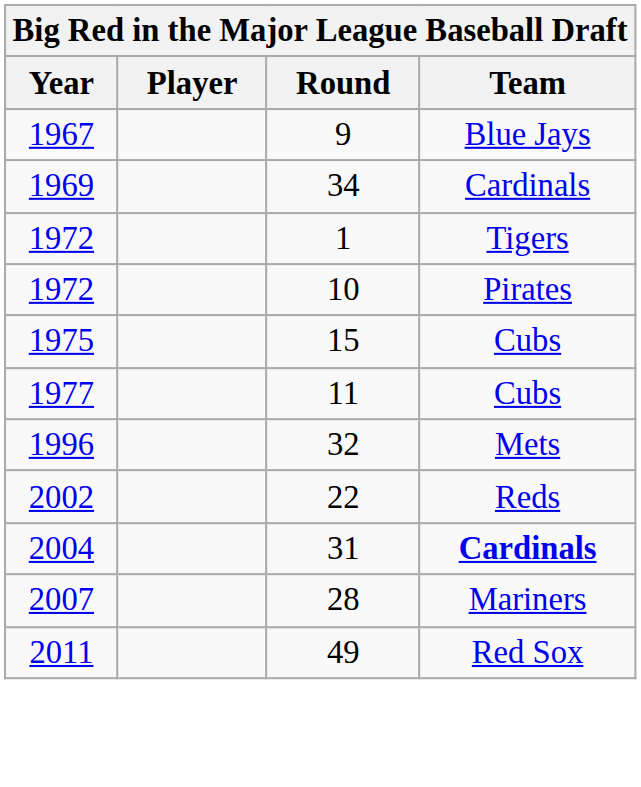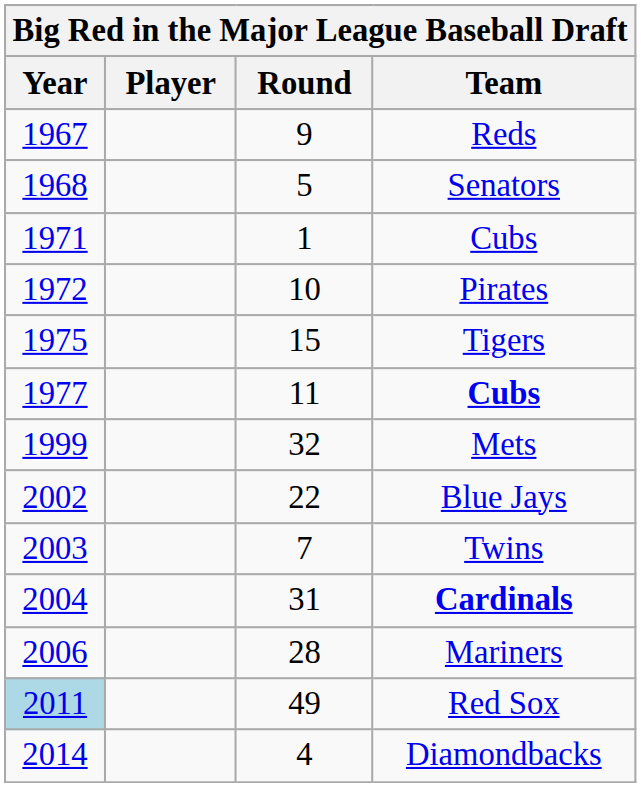(528, 133) Blue Jays -> (504, 133) Reds
+ row: (305, 185)
- row: (343, 185)
(61, 237) 1972 -> (55, 237) 1971
(528, 237) Tigers -> (504, 237) Cubs
(528, 340) Cubs -> (504, 340) Tigers
(528, 392) normal -> (504, 392) bold
(61, 444) 1996 -> (55, 444) 1999
(528, 496) Reds -> (504, 496) Blue Jays
+ row: (305, 548)
(61, 599) 2007 -> (55, 651) 2006
(61, 651) no background -> (55, 703) lightblue background
+ row: (305, 755)
